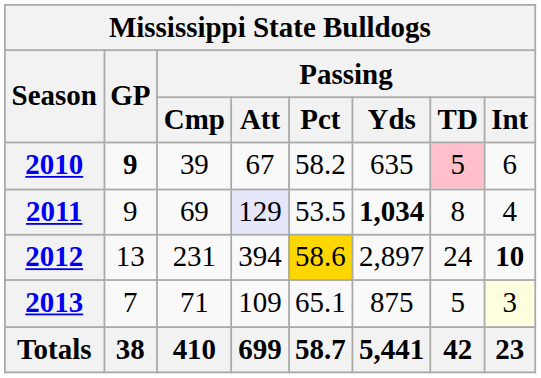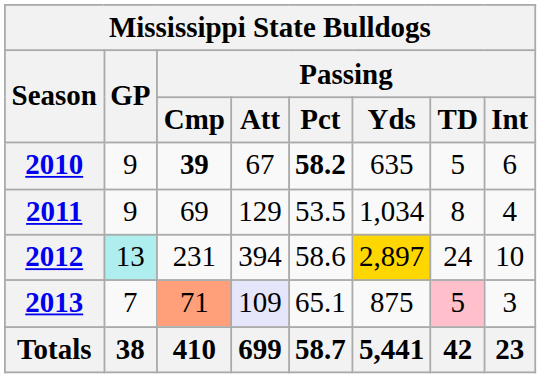(130, 165) bold -> (130, 165) normal
(194, 165) normal -> (194, 165) bold
(320, 165) normal -> (320, 165) bold
(458, 165) pink background -> (458, 165) no background
(260, 211) lavender background -> (260, 211) no background
(392, 211) bold -> (392, 211) normal
(130, 257) no background -> (130, 257) paleturquoise background
(320, 257) gold background -> (320, 257) no background
(392, 257) no background -> (392, 257) gold background
(510, 257) bold -> (510, 257) normal
(194, 303) no background -> (194, 303) lightsalmon background
(260, 303) no background -> (260, 303) lavender background
(458, 303) no background -> (458, 303) pink background
(510, 303) lightyellow background -> (510, 303) no background
